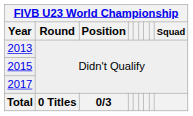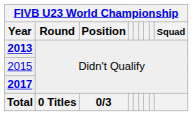(20, 48) normal -> (20, 48) bold
(20, 84) normal -> (20, 84) bold
